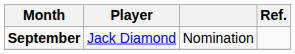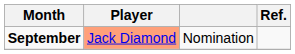(132, 37) no background -> (132, 37) lightsalmon background
